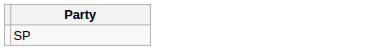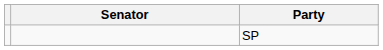+ column: (125, 15)
